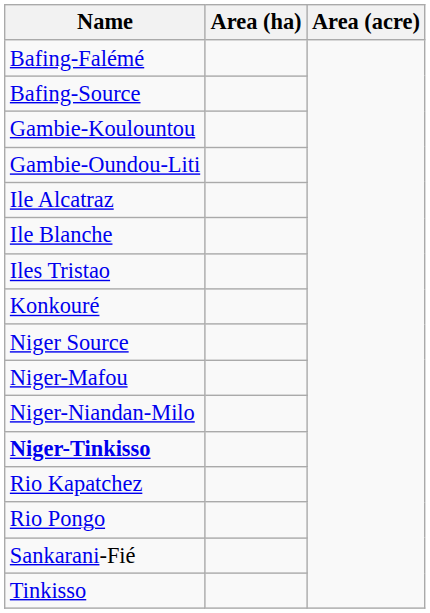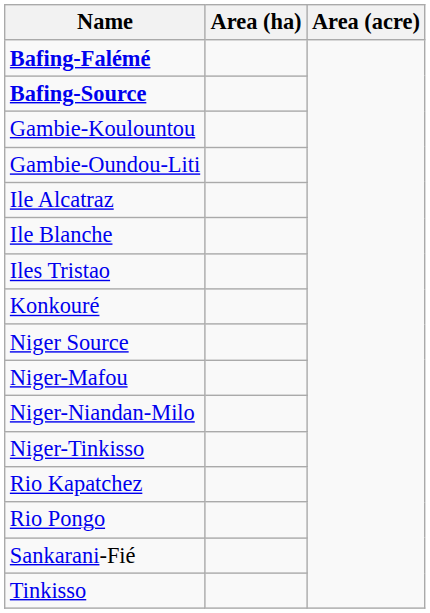(77, 57) normal -> (80, 57) bold
(75, 93) normal -> (78, 93) bold
(80, 448) bold -> (77, 448) normal
